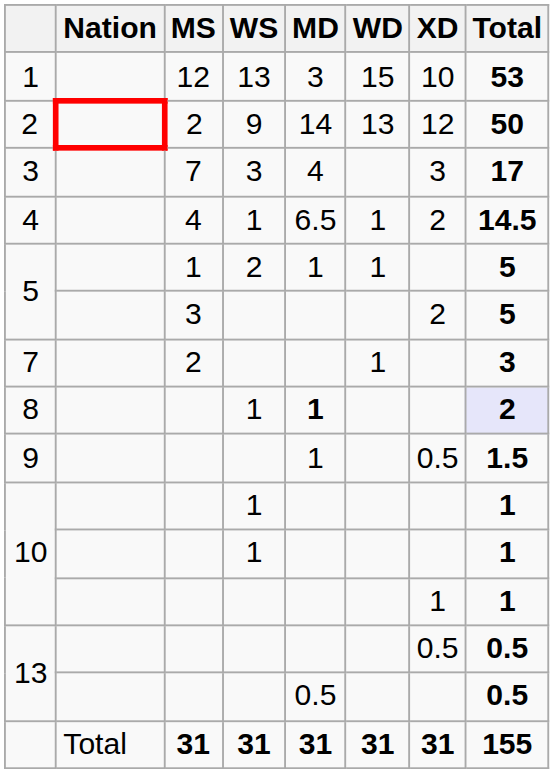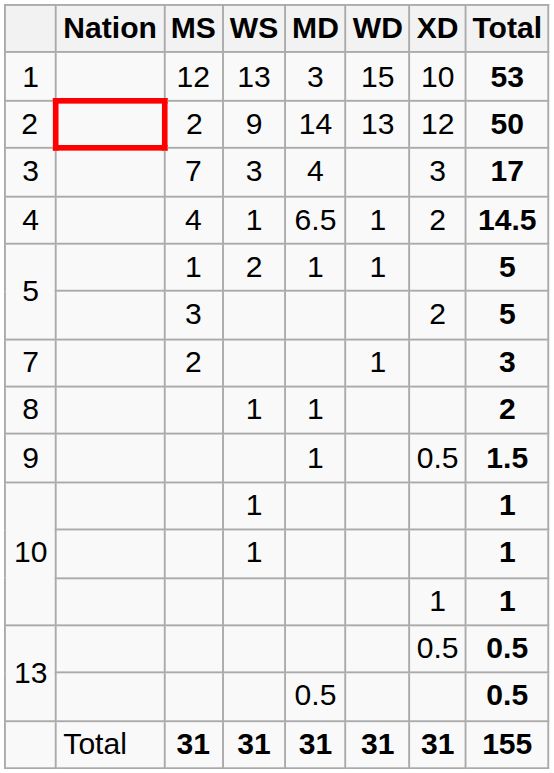(315, 409) bold -> (315, 409) normal
(507, 409) lavender background -> (507, 409) no background
